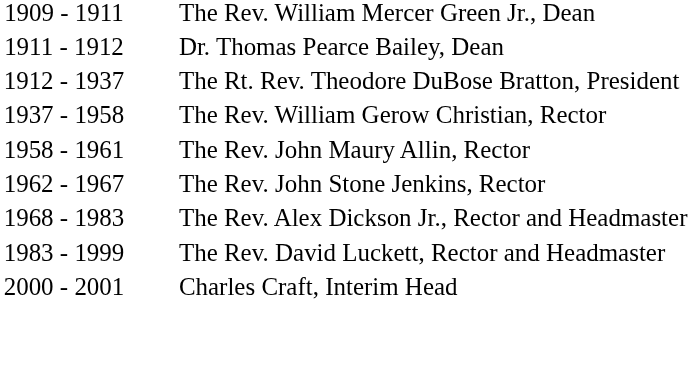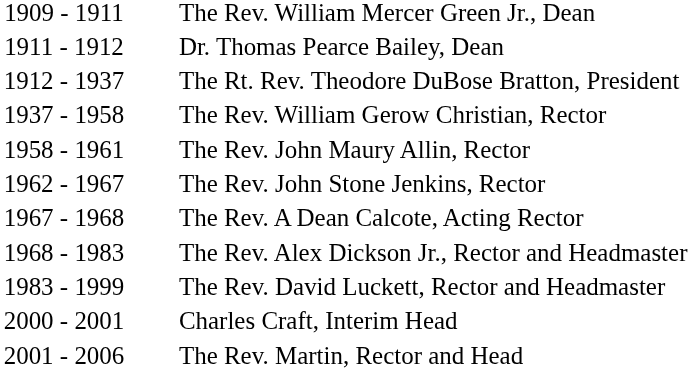+ row: (381, 218)
+ row: (351, 355)
